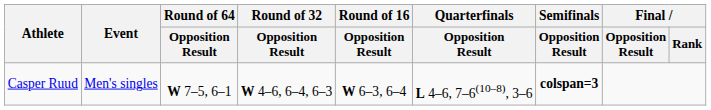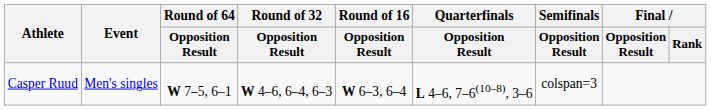(569, 84) bold -> (569, 84) normal
